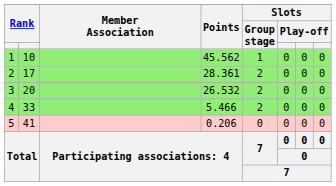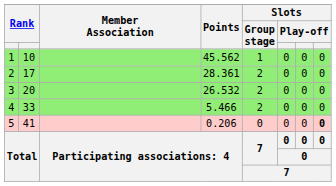(322, 124) normal -> (322, 124) bold
